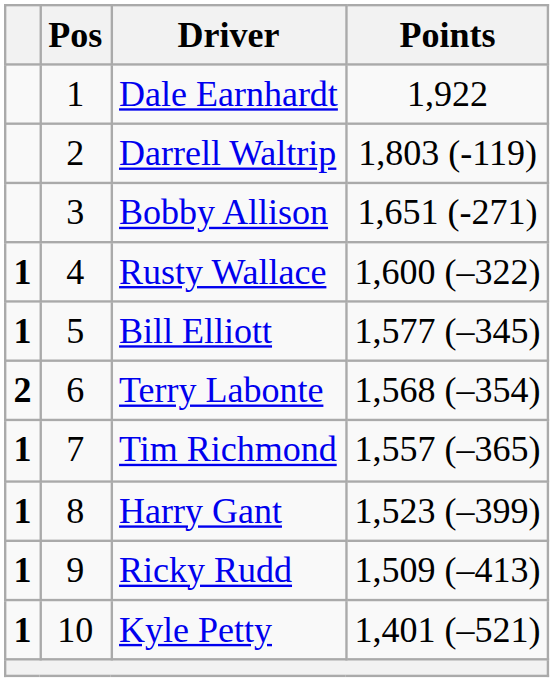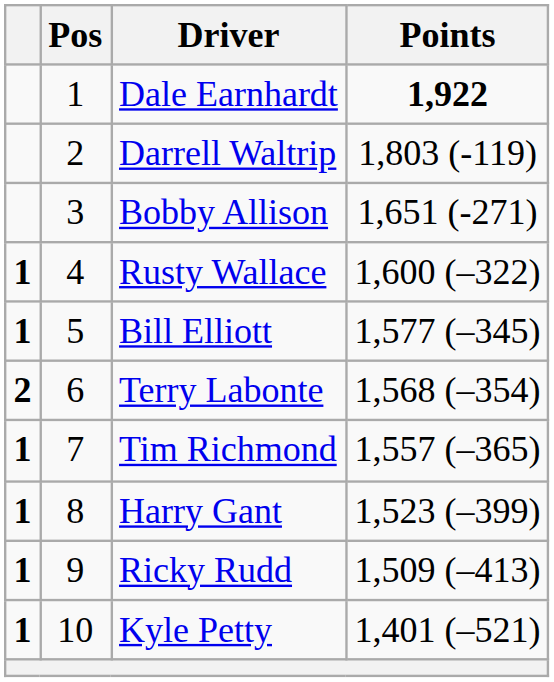(448, 93) normal -> (448, 93) bold
